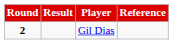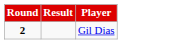- column: (143, 13)
